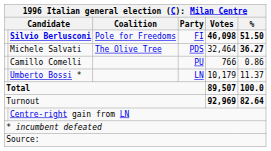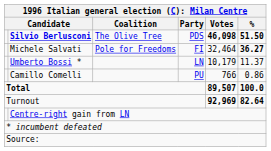(135, 37) Pole for Freedoms -> (128, 37) The Olive Tree
(199, 37) FI -> (197, 37) PDS
(128, 50) The Olive Tree -> (135, 50) Pole for Freedoms
(197, 50) PDS -> (199, 50) FI
rows swapped: (46, 75) <-> (46, 62)
